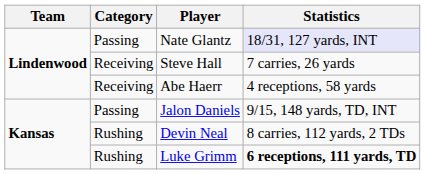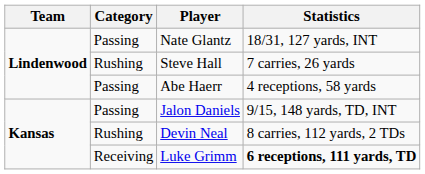(312, 40) lavender background -> (312, 40) no background
(124, 63) Receiving -> (118, 63) Rushing
(124, 86) Receiving -> (116, 86) Passing
(118, 156) Rushing -> (124, 156) Receiving
